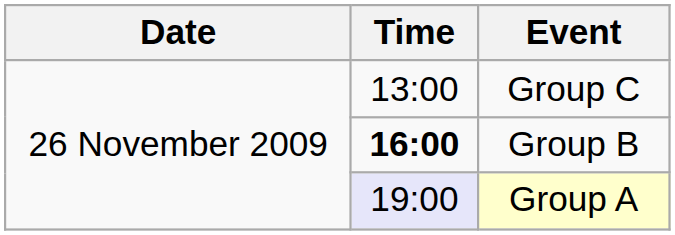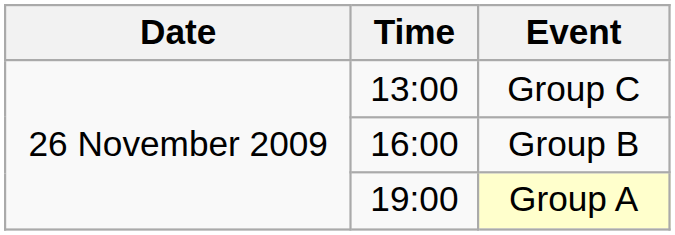(414, 144) bold -> (414, 144) normal
(414, 199) lavender background -> (414, 199) no background
